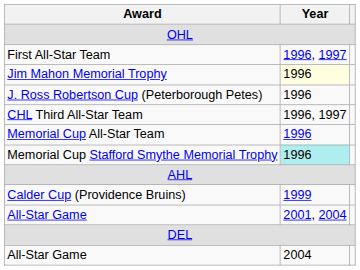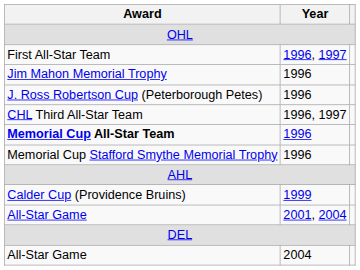(297, 74) lightyellow background -> (297, 74) no background
(86, 134) normal -> (91, 134) bold
(297, 154) paleturquoise background -> (297, 154) no background
